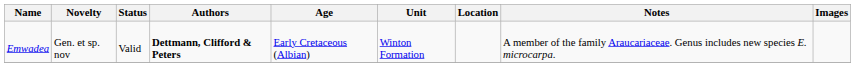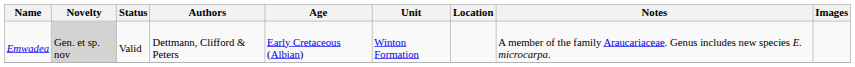(77, 48) no background -> (77, 48) lightgrey background
(202, 48) bold -> (199, 48) normal
